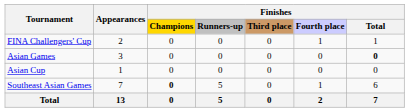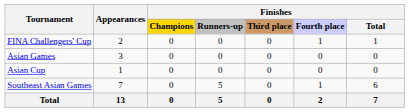(376, 56) bold -> (376, 56) normal
(171, 85) bold -> (171, 85) normal
